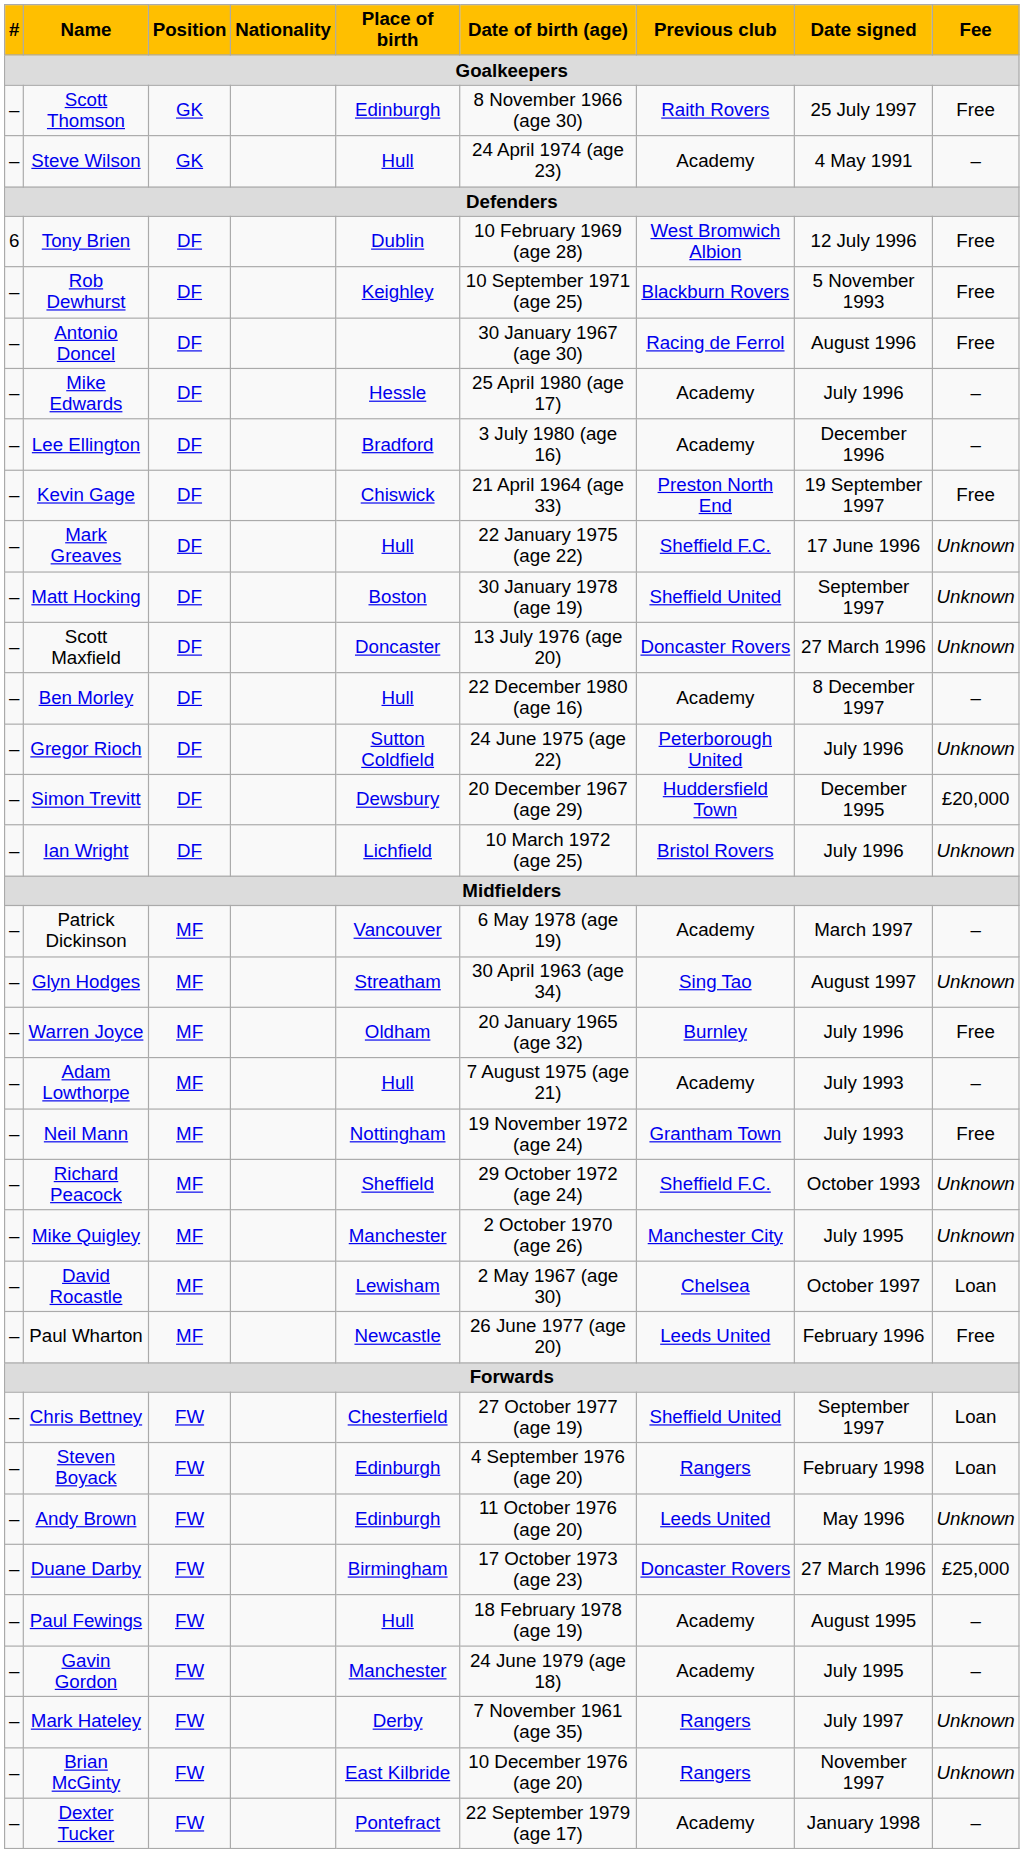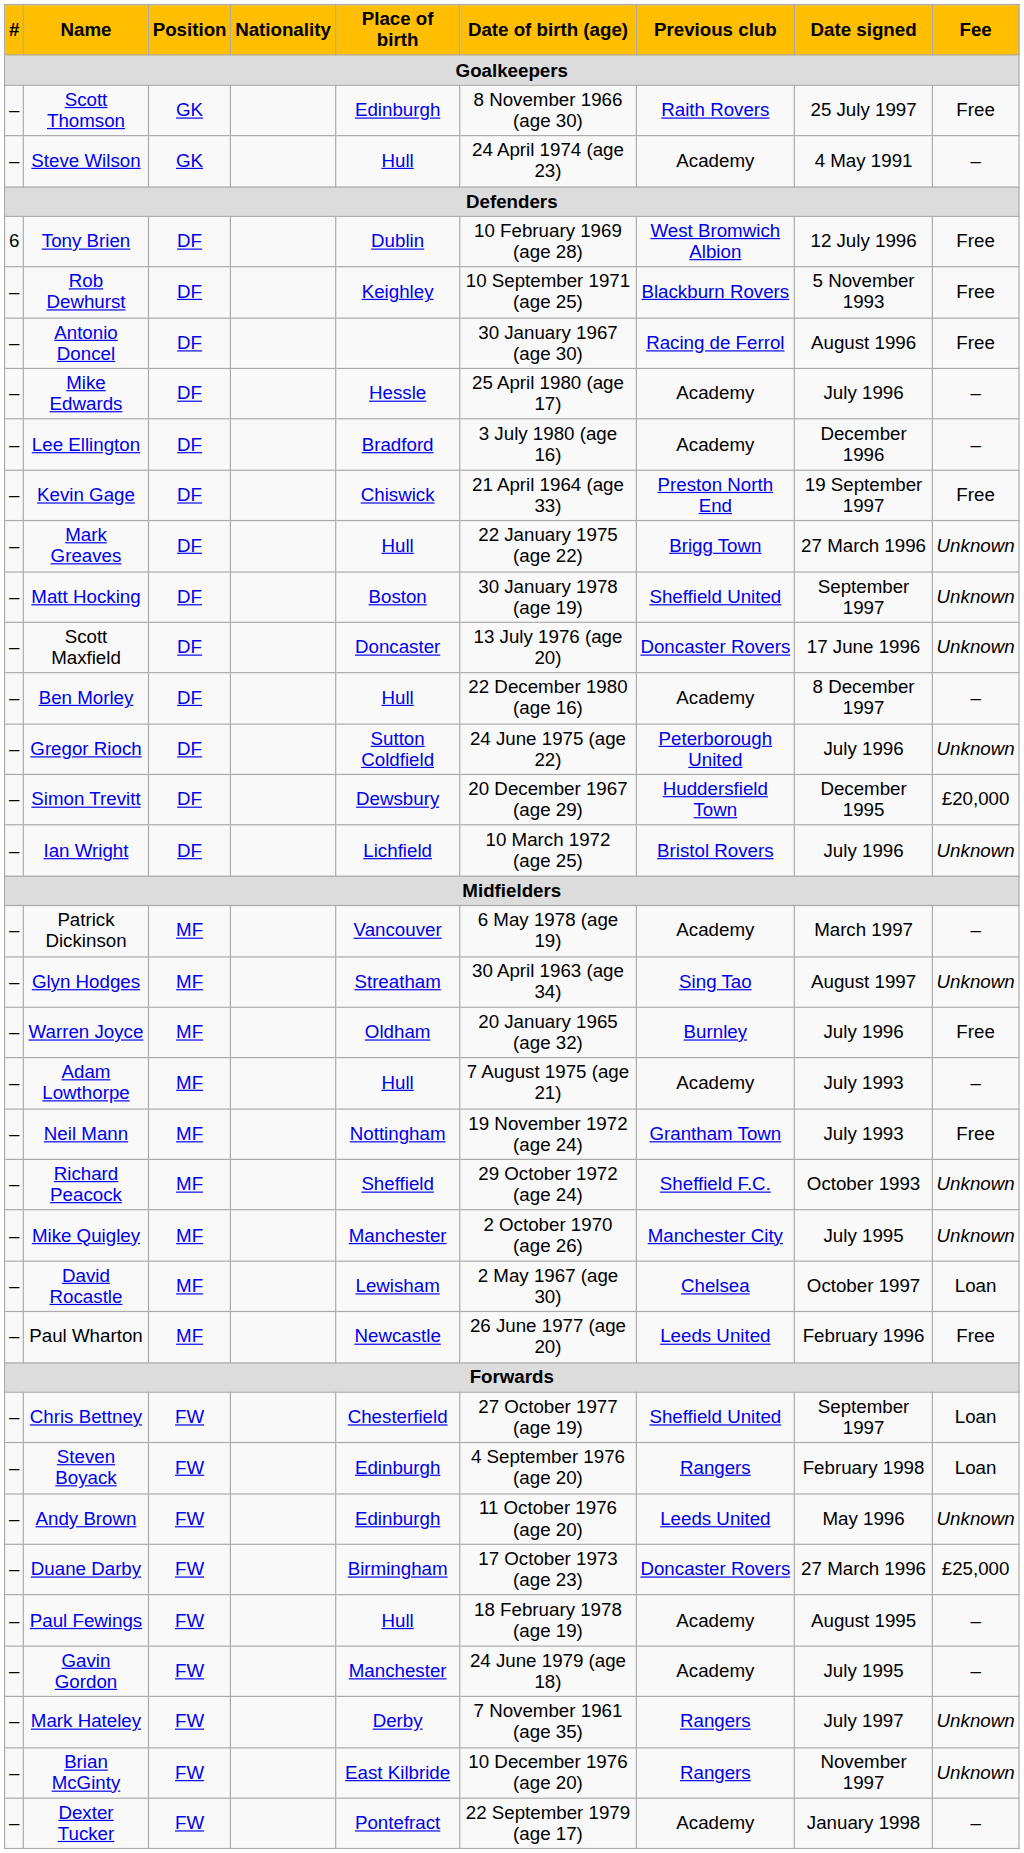(715, 545) Sheffield F.C. -> (715, 545) Brigg Town
(864, 545) 17 June 1996 -> (864, 545) 27 March 1996
(864, 647) 27 March 1996 -> (864, 647) 17 June 1996
